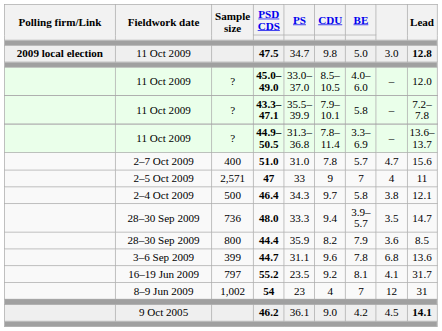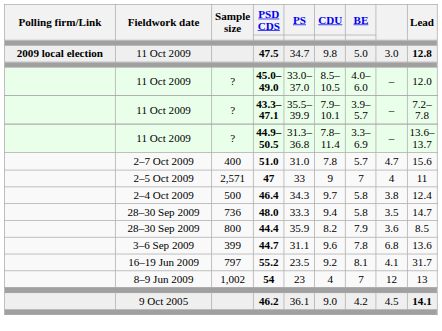(361, 110) 5.8 -> (361, 110) 3.9– 5.7
(422, 195) 12.1 -> (422, 195) 12.4
(361, 217) 3.9– 5.7 -> (361, 212) 5.8
(422, 291) 31 -> (422, 279) 13
